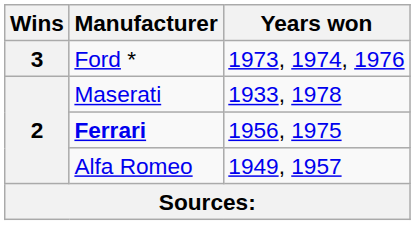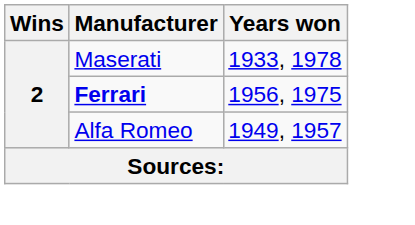- row: (105, 59)
